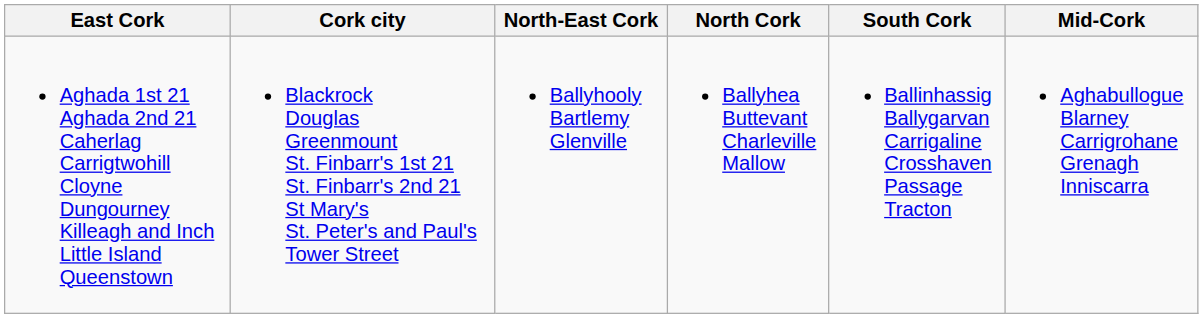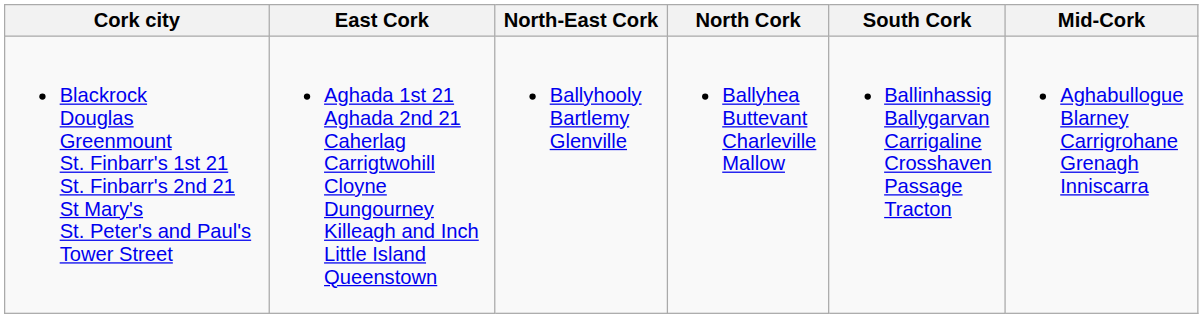columns swapped: (362, 20) <-> (117, 20)
